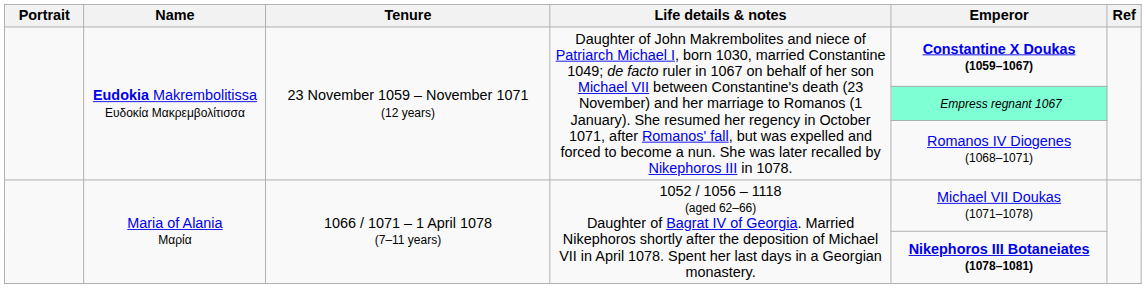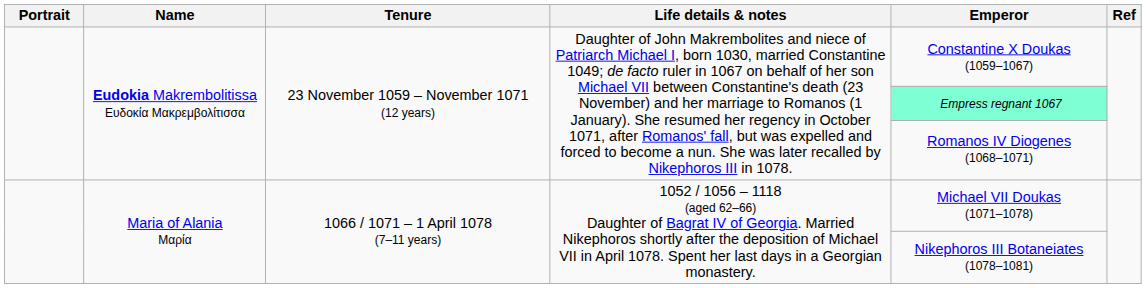(999, 56) bold -> (999, 56) normal
(999, 257) bold -> (999, 257) normal
